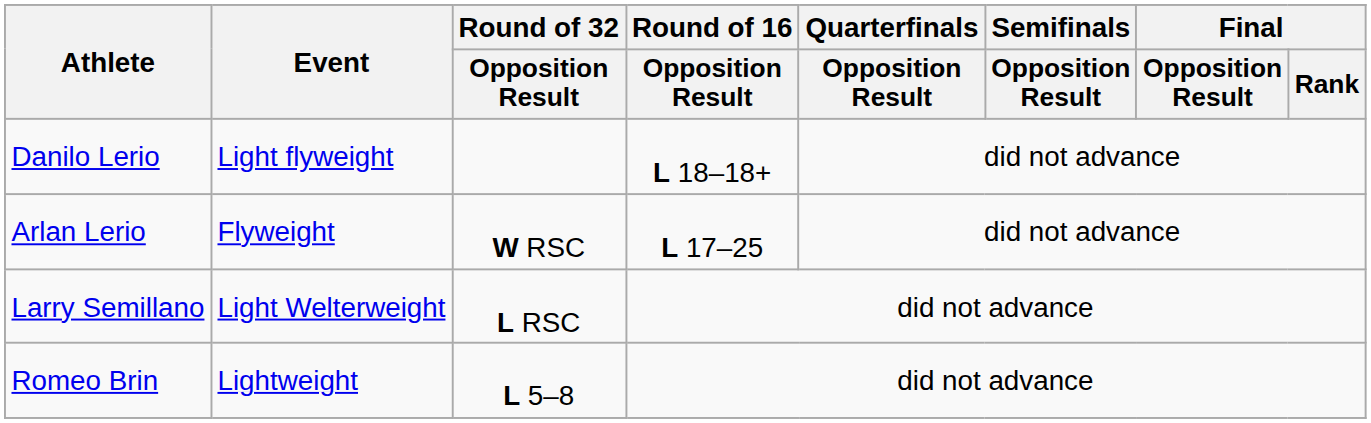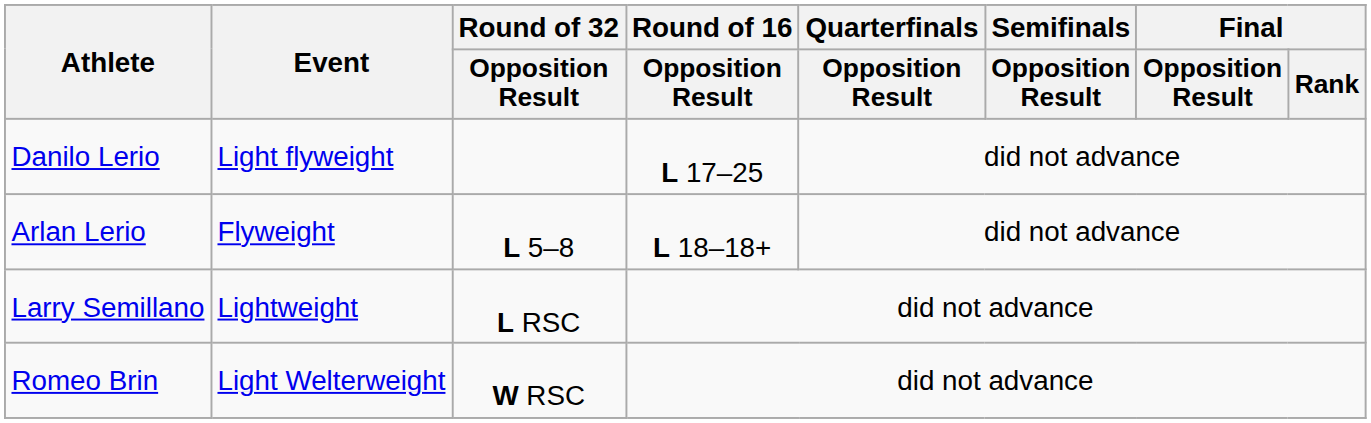(712, 172) L 18–18+ -> (712, 172) L 17–25
(539, 247) W RSC -> (539, 247) L 5–8
(712, 247) L 17–25 -> (712, 247) L 18–18+
(331, 307) Light Welterweight -> (288, 307) Lightweight
(288, 381) Lightweight -> (331, 381) Light Welterweight
(539, 397) L 5–8 -> (539, 397) W RSC
